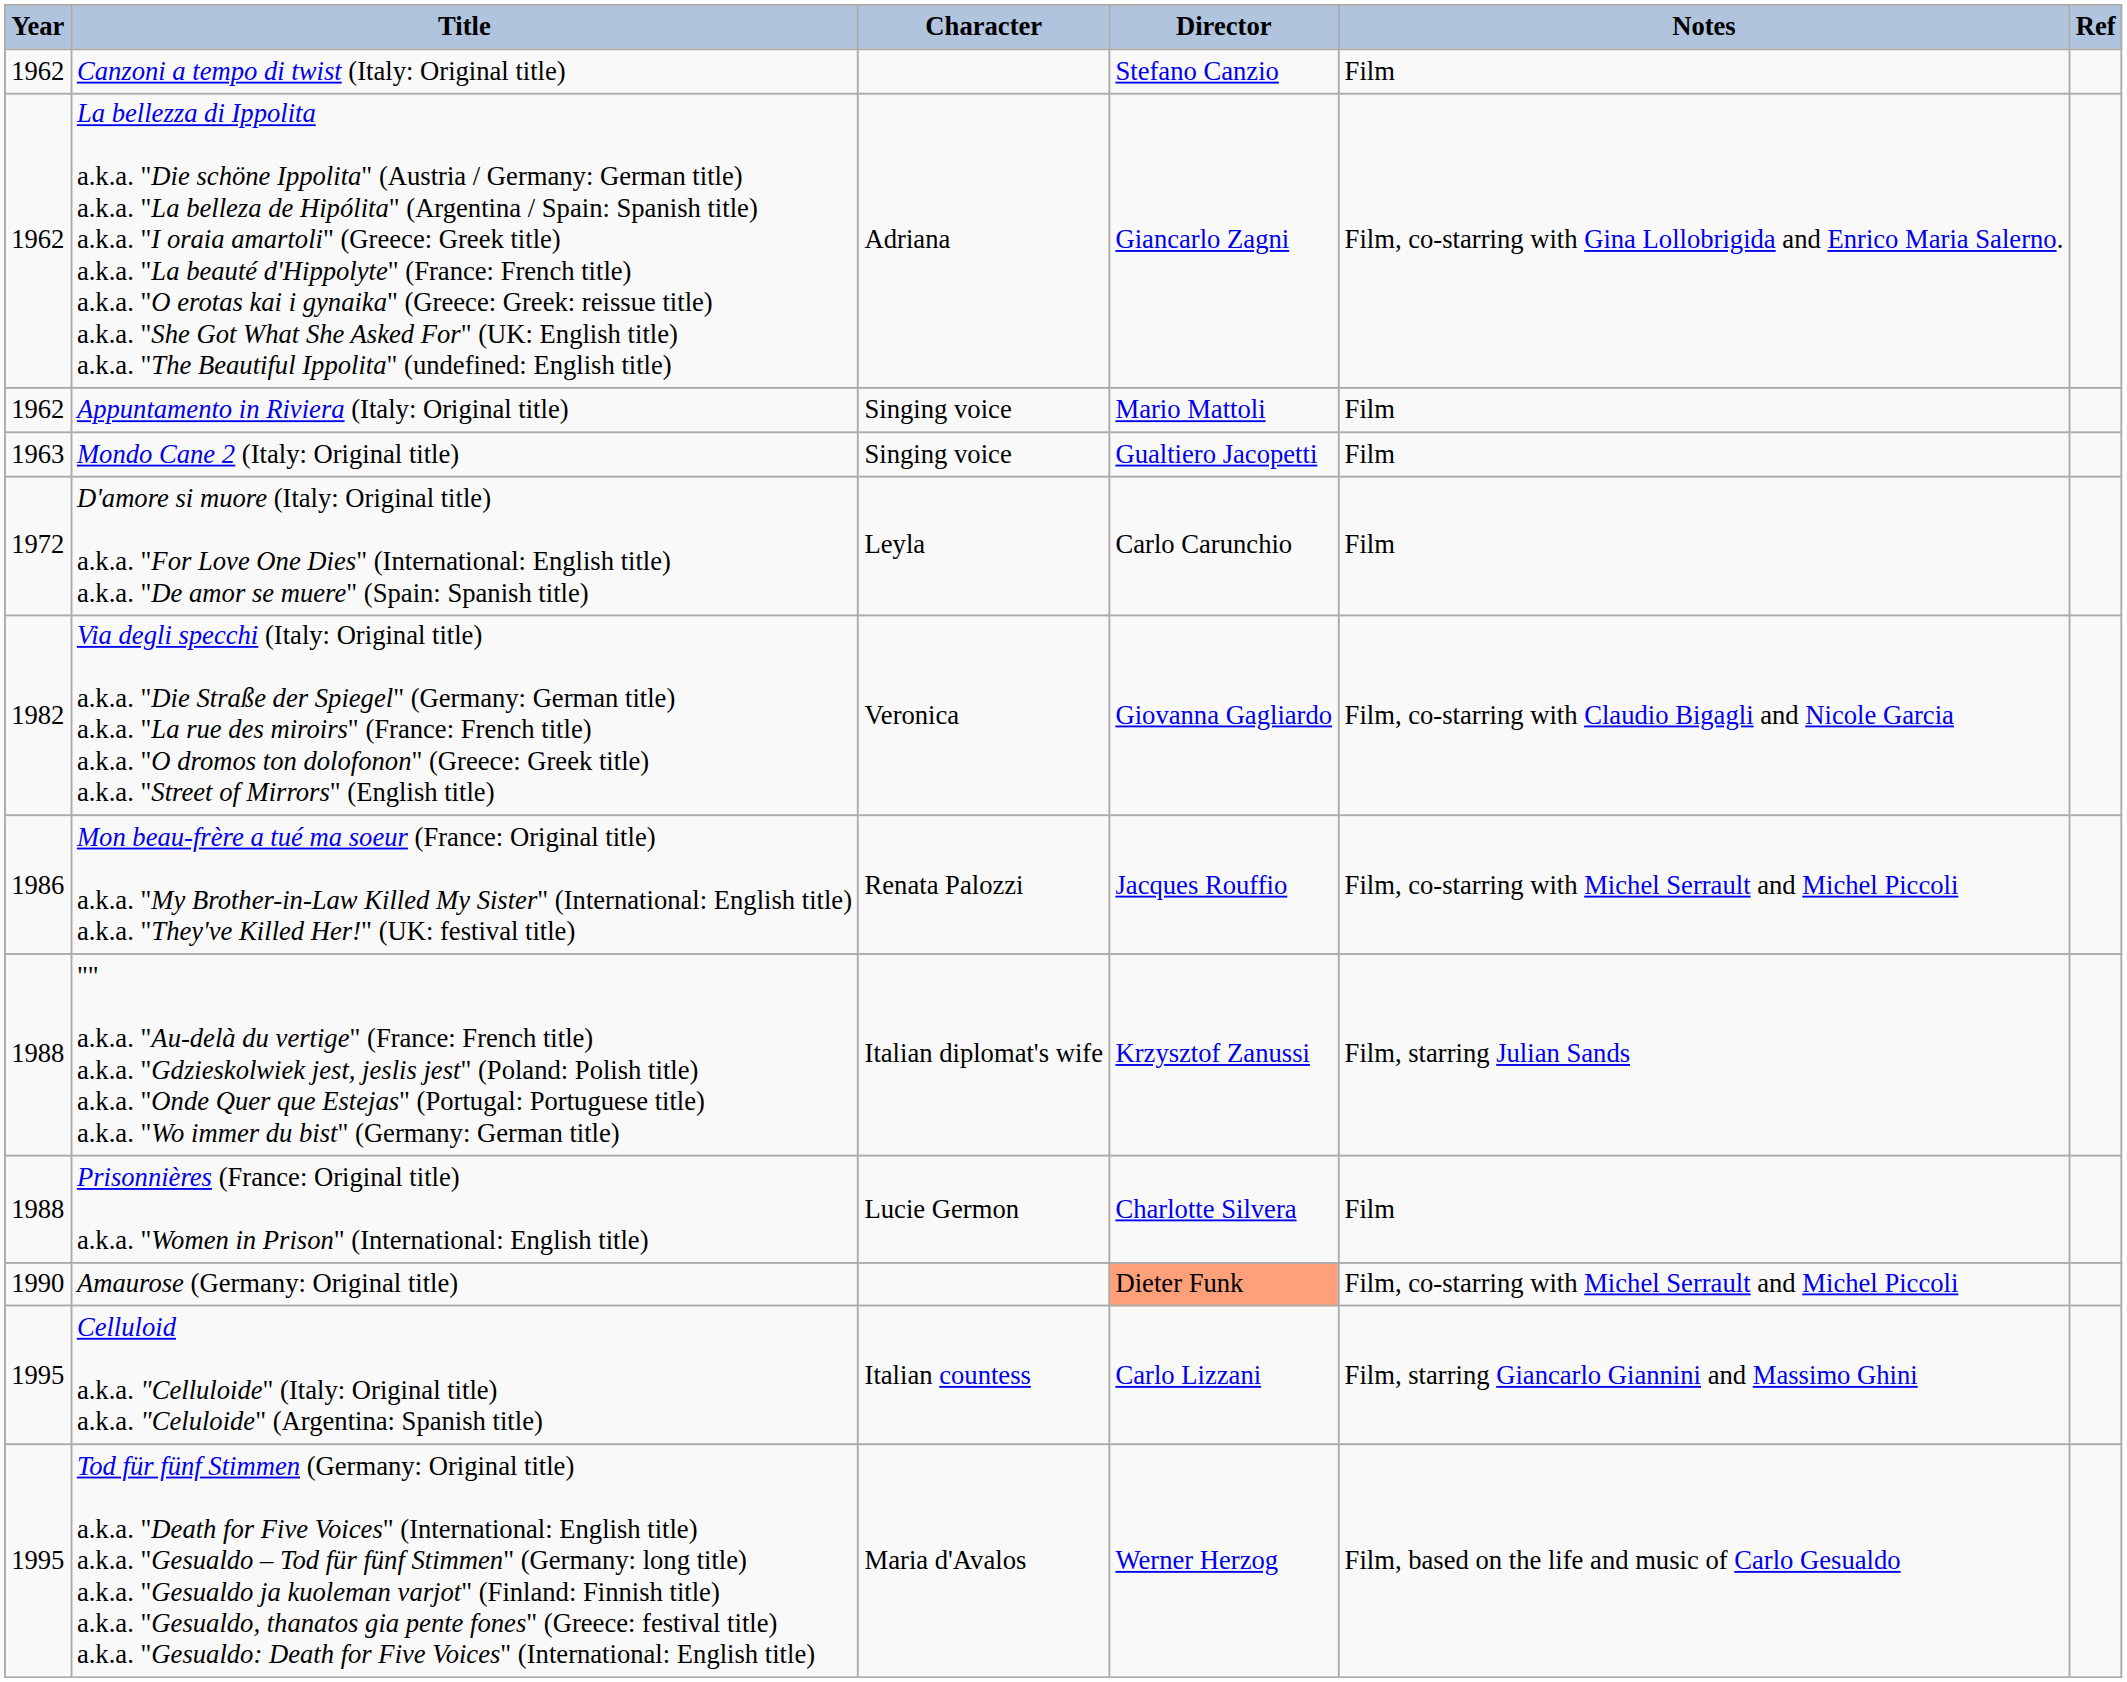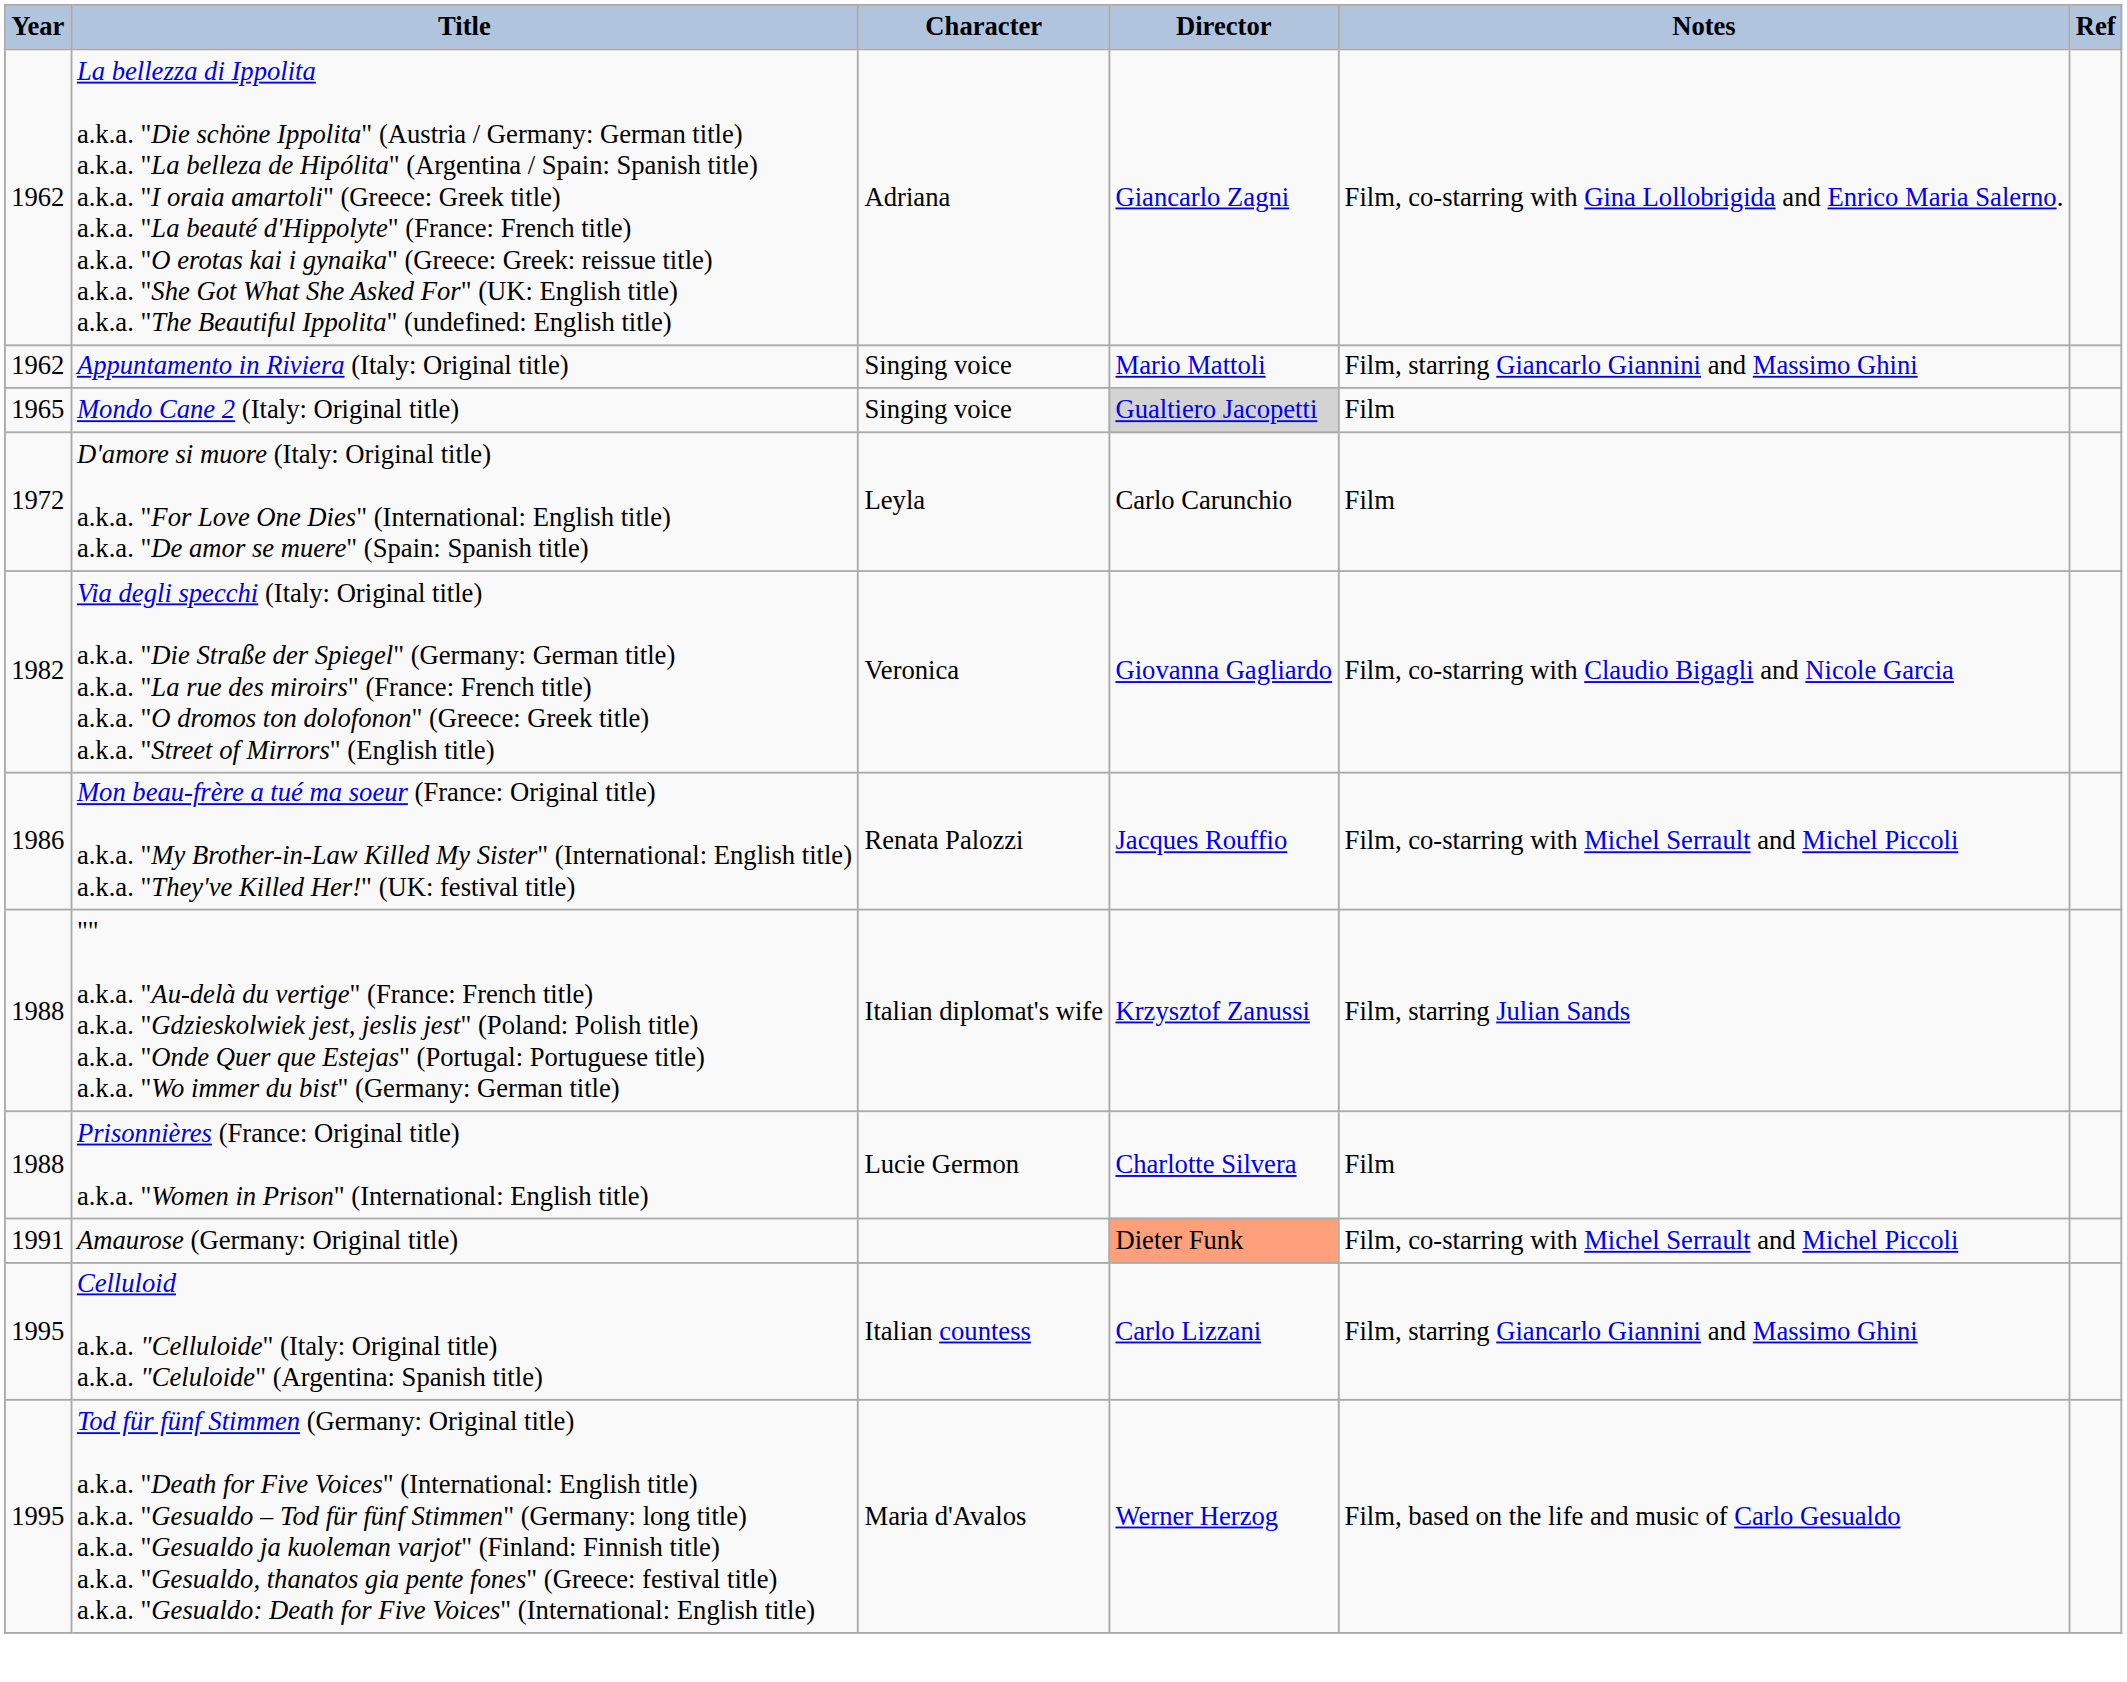- row: (321, 70)
(1370, 410) Film -> (1631, 366) Film, starring Giancarlo Giannini and Massimo Ghini
(38, 454) 1963 -> (38, 410) 1965
(1216, 454) no background -> (1216, 410) lightgrey background
(38, 1283) 1990 -> (38, 1239) 1991
